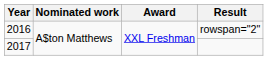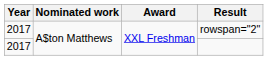(19, 30) 2016 -> (19, 30) 2017
